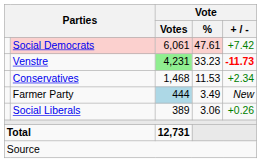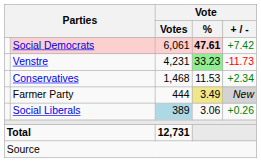(207, 45) normal -> (207, 45) bold
(177, 62) lightgreen background -> (177, 62) no background
(207, 62) no background -> (207, 62) lightgreen background
(240, 62) bold -> (240, 62) normal
(181, 95) lightblue background -> (181, 95) no background
(210, 95) no background -> (210, 95) khaki background
(244, 95) no background -> (244, 95) lightgrey background
(181, 111) no background -> (181, 111) lightblue background
